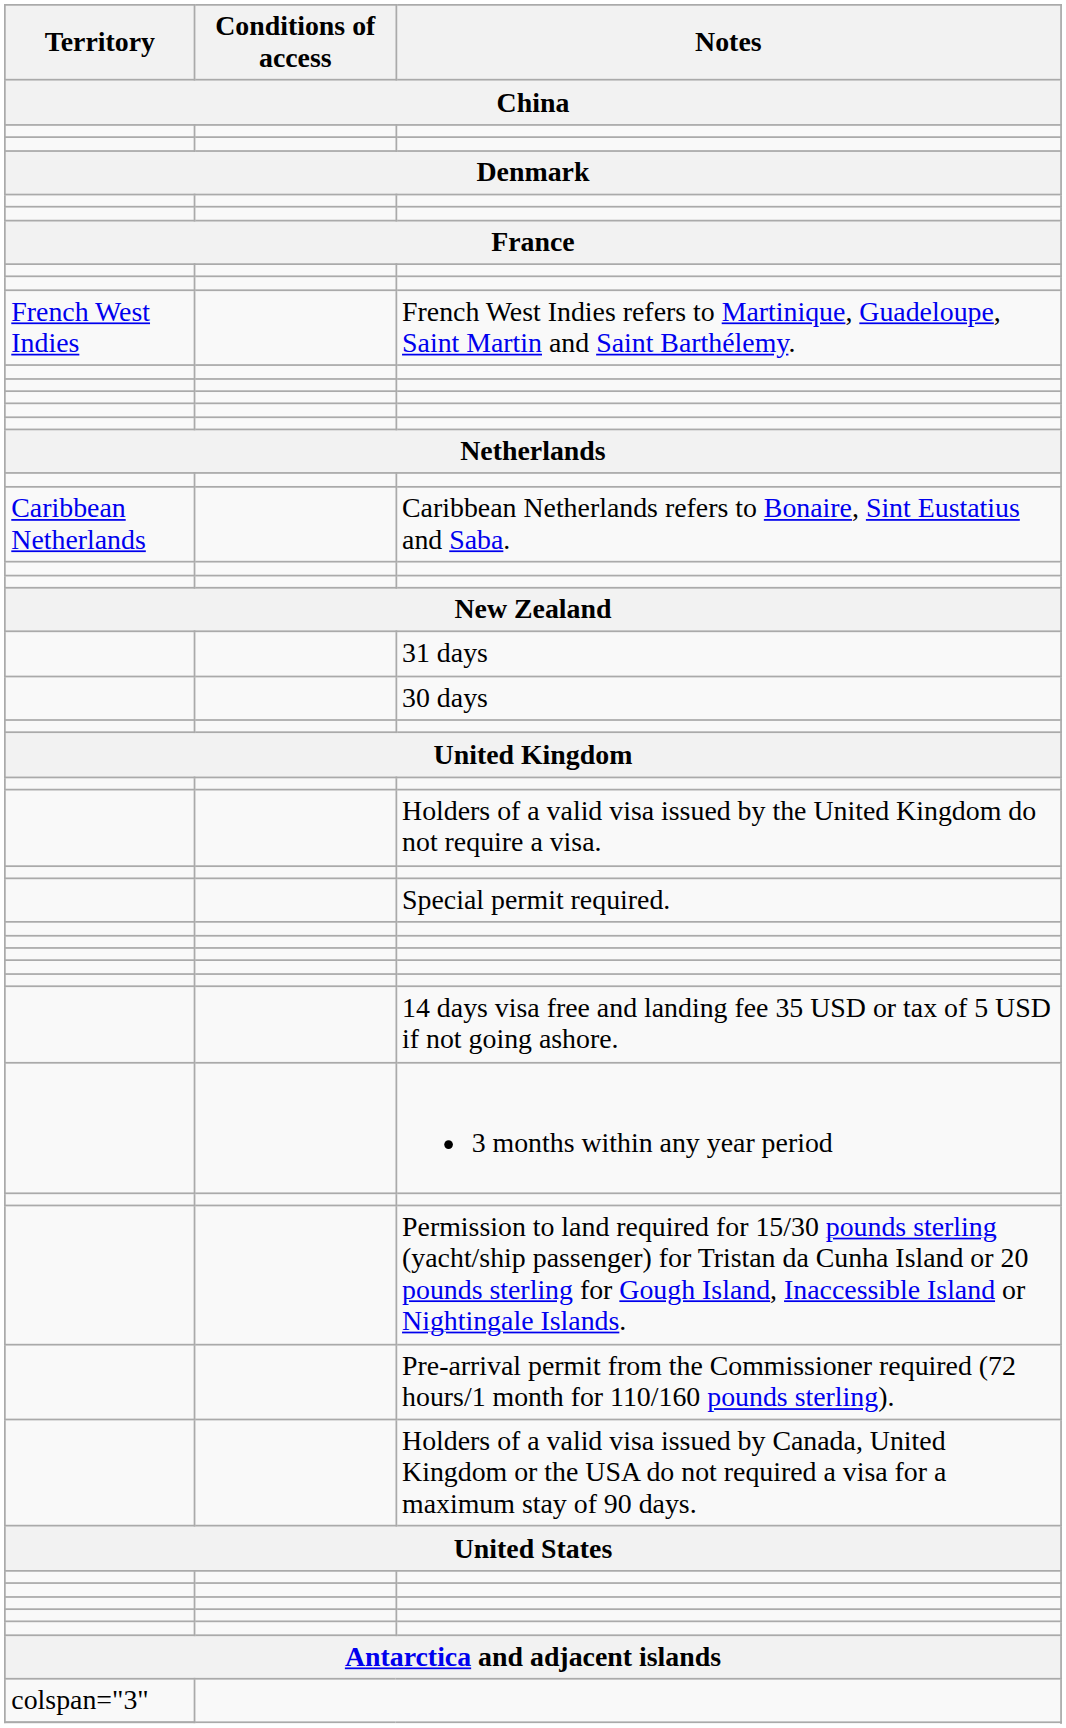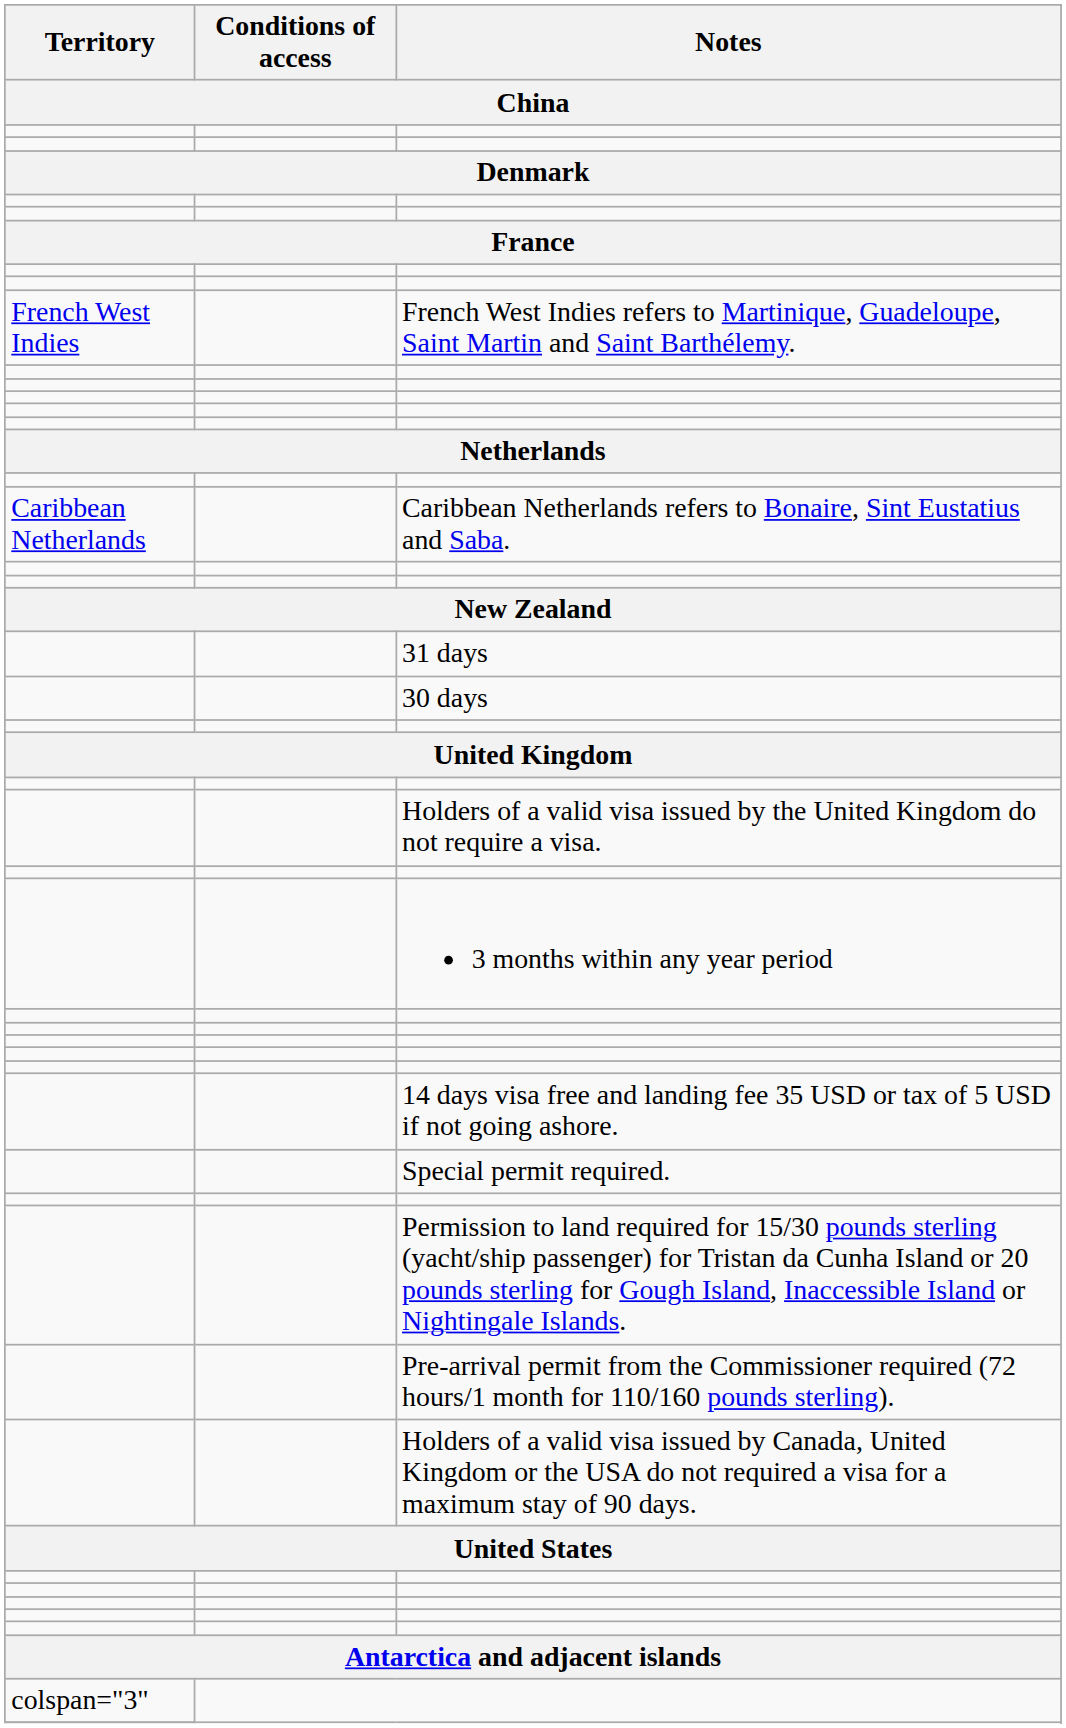rows swapped: (100, 900) <-> (100, 1127)
